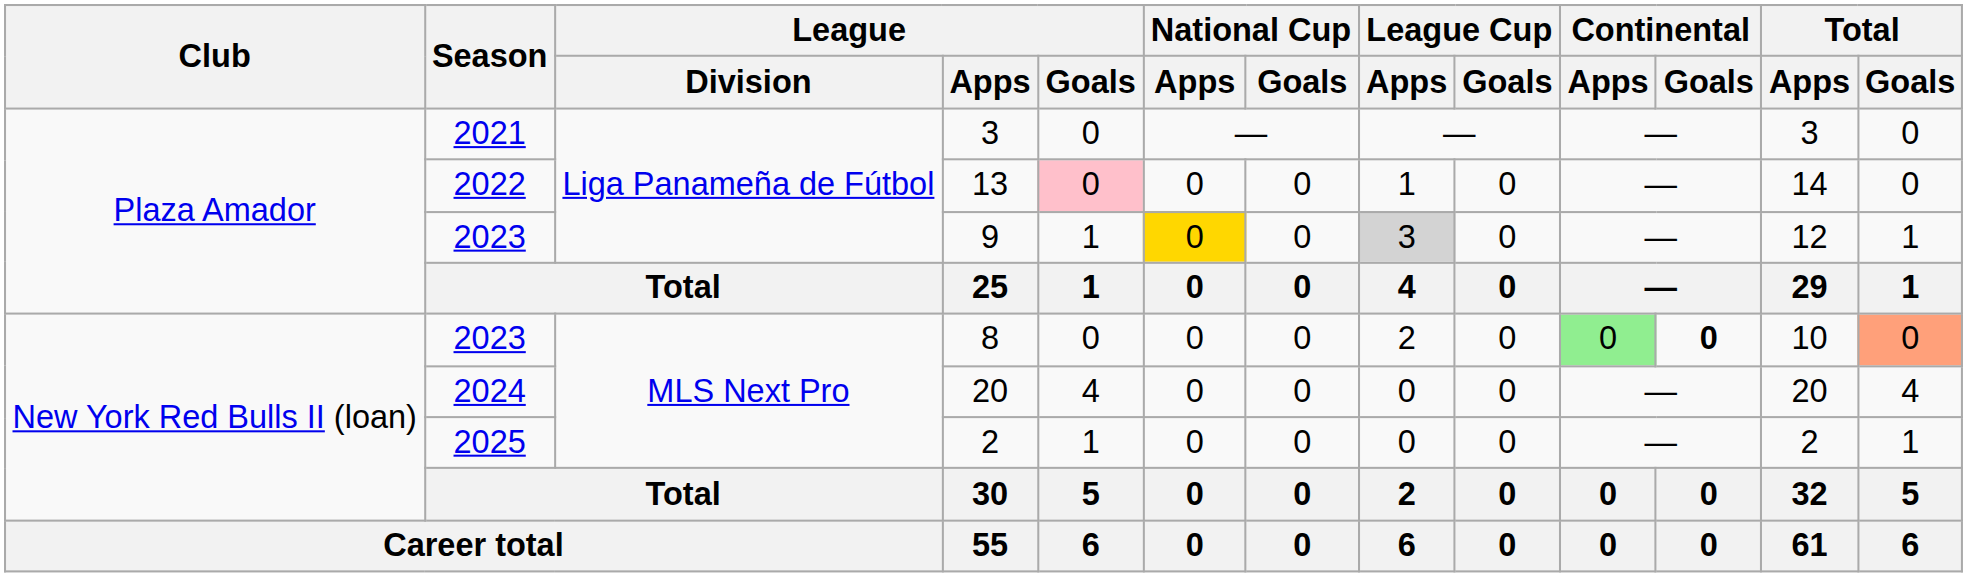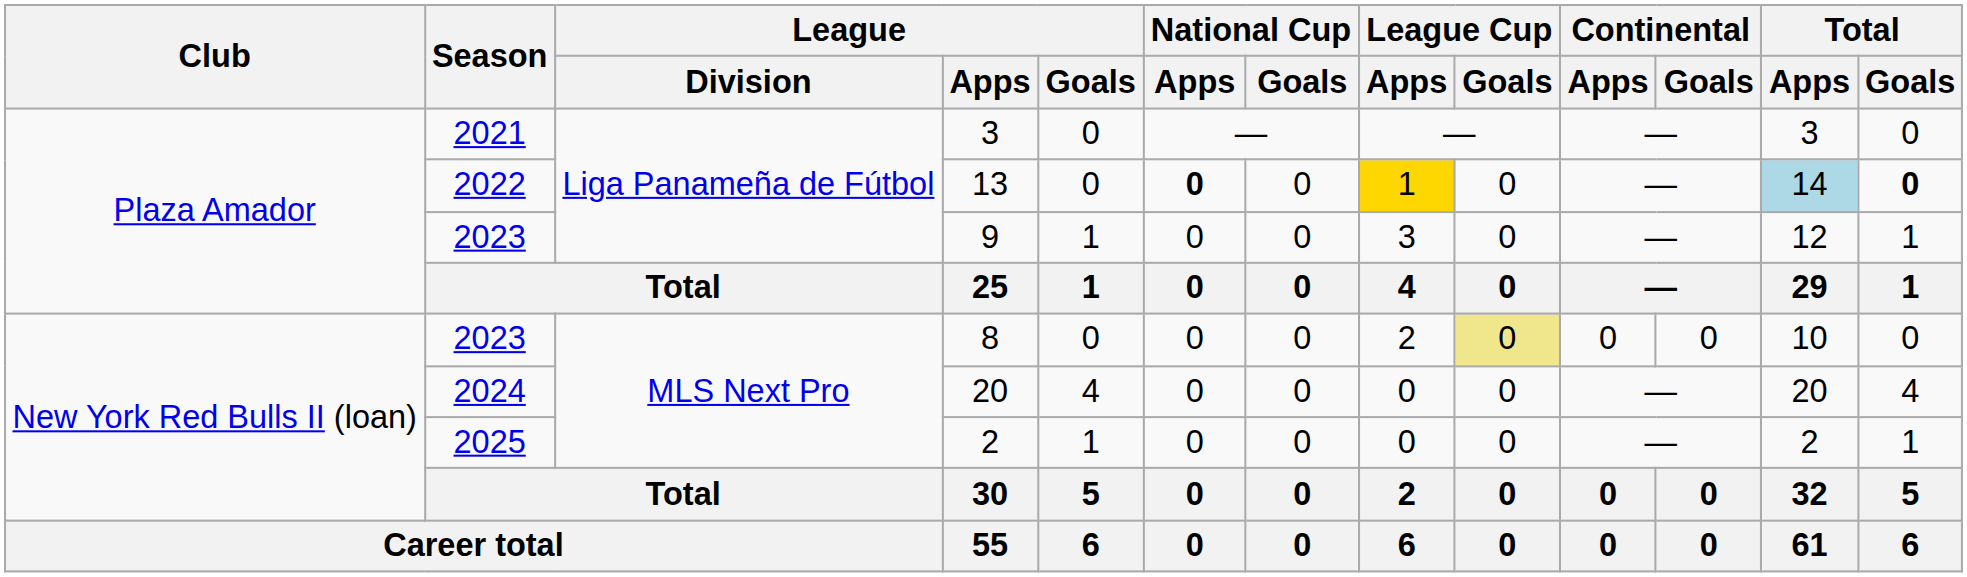(1091, 184) pink background -> (1091, 184) no background
(1195, 184) normal -> (1195, 184) bold
(1407, 184) no background -> (1407, 184) gold background
(1809, 184) no background -> (1809, 184) lightblue background
(1910, 184) normal -> (1910, 184) bold
(1195, 236) gold background -> (1195, 236) no background
(1407, 236) lightgrey background -> (1407, 236) no background
(1507, 339) no background -> (1507, 339) khaki background
(1608, 339) lightgreen background -> (1608, 339) no background
(1709, 339) bold -> (1709, 339) normal
(1910, 339) lightsalmon background -> (1910, 339) no background
